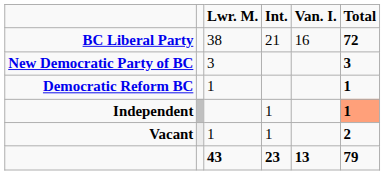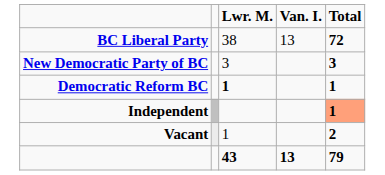- column: (276, 16)
(302, 39) 16 -> (287, 39) 13
(211, 87) normal -> (226, 87) bold
